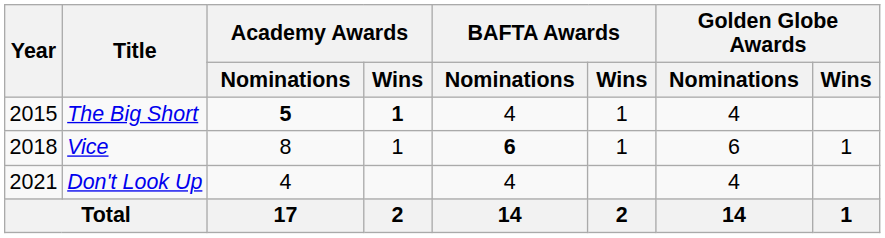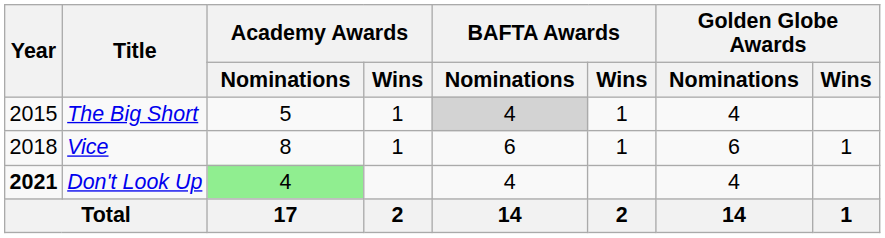(285, 113) bold -> (285, 113) normal
(398, 113) bold -> (398, 113) normal
(510, 113) no background -> (510, 113) lightgrey background
(510, 147) bold -> (510, 147) normal
(33, 181) normal -> (33, 181) bold
(285, 181) no background -> (285, 181) lightgreen background
